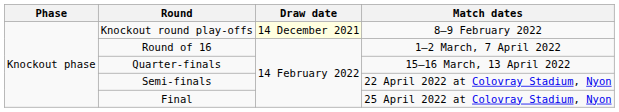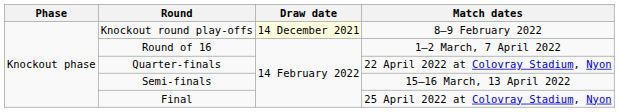(488, 64) 15–16 March, 13 April 2022 -> (488, 64) 22 April 2022 at Colovray Stadium, Nyon
(488, 82) 22 April 2022 at Colovray Stadium, Nyon -> (488, 82) 15–16 March, 13 April 2022
